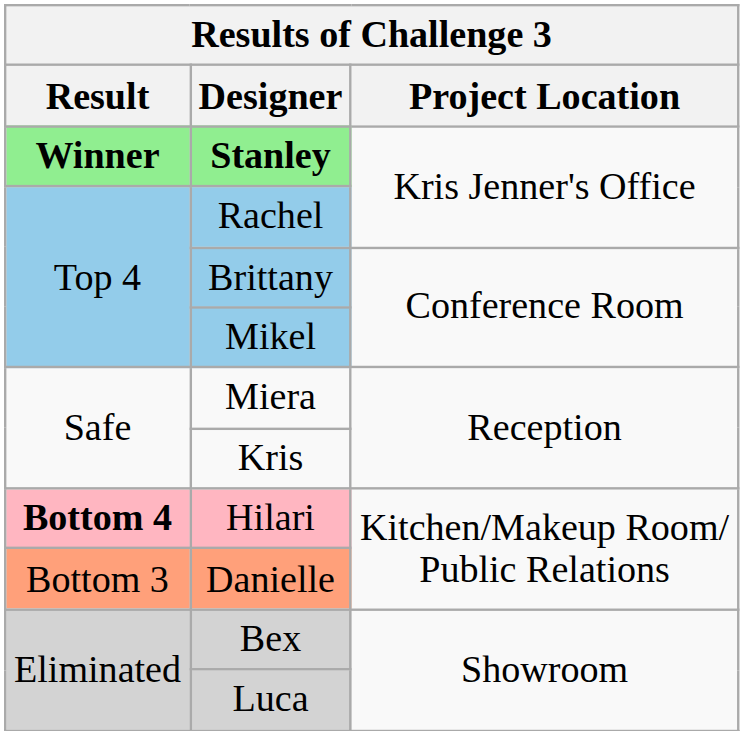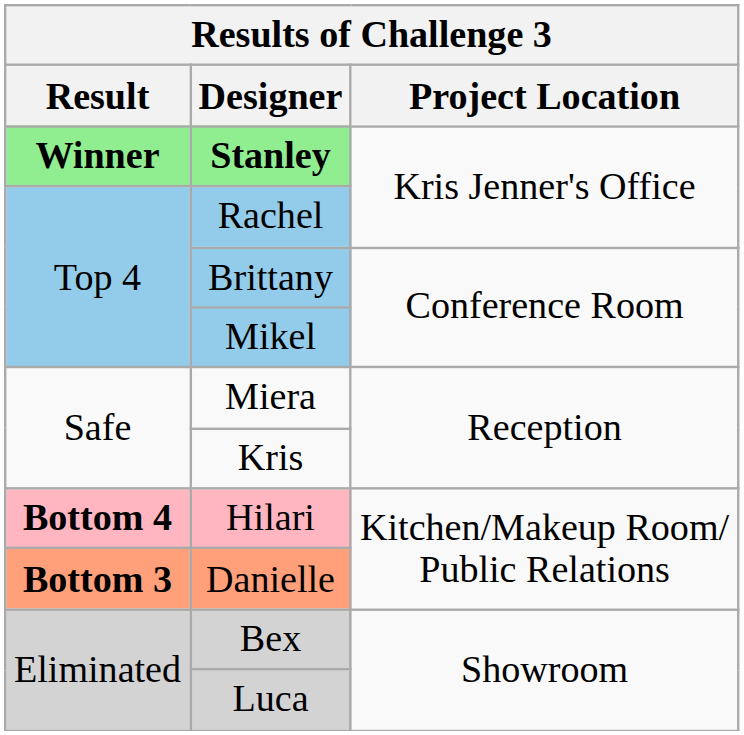(98, 578) normal -> (97, 578) bold
